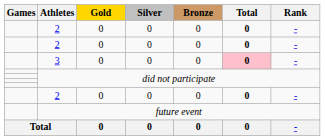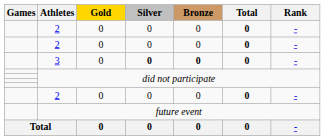(150, 61) normal -> (150, 61) bold
(198, 61) normal -> (198, 61) bold
(247, 61) pink background -> (247, 61) no background
